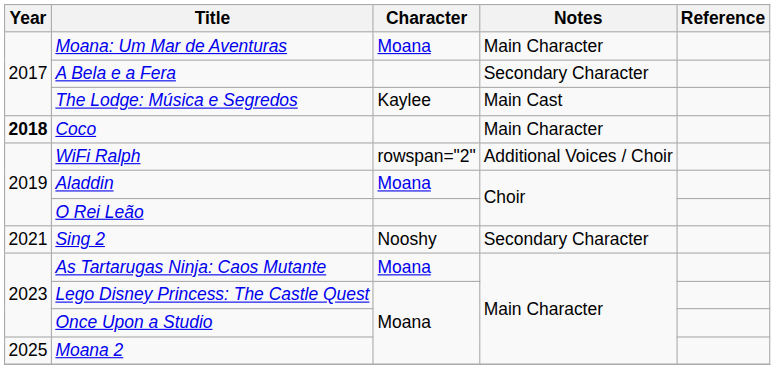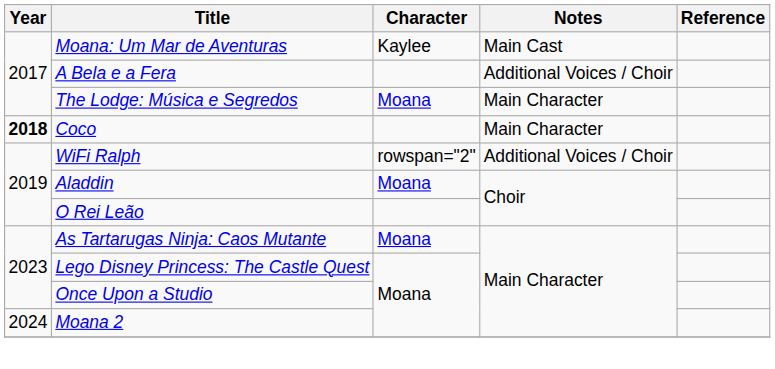(404, 45) Moana -> (404, 45) Kaylee
(543, 45) Main Character -> (523, 45) Main Cast
(566, 73) Secondary Character -> (578, 73) Additional Voices / Choir
(404, 101) Kaylee -> (404, 101) Moana
(523, 101) Main Cast -> (543, 101) Main Character
- row: (80, 239)
(28, 350) 2025 -> (28, 322) 2024
